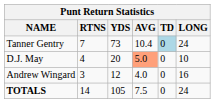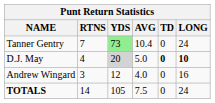(115, 43) no background -> (115, 43) lightgreen background
(163, 43) lightblue background -> (163, 43) no background
(115, 59) no background -> (115, 59) lightgrey background
(141, 59) lightsalmon background -> (141, 59) no background
(163, 59) normal -> (163, 59) bold
(184, 59) normal -> (184, 59) bold
